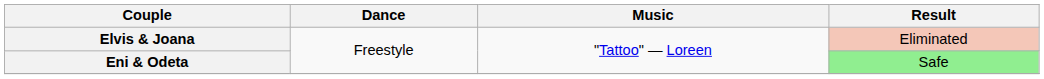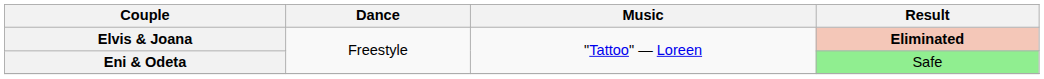(934, 39) normal -> (927, 39) bold
